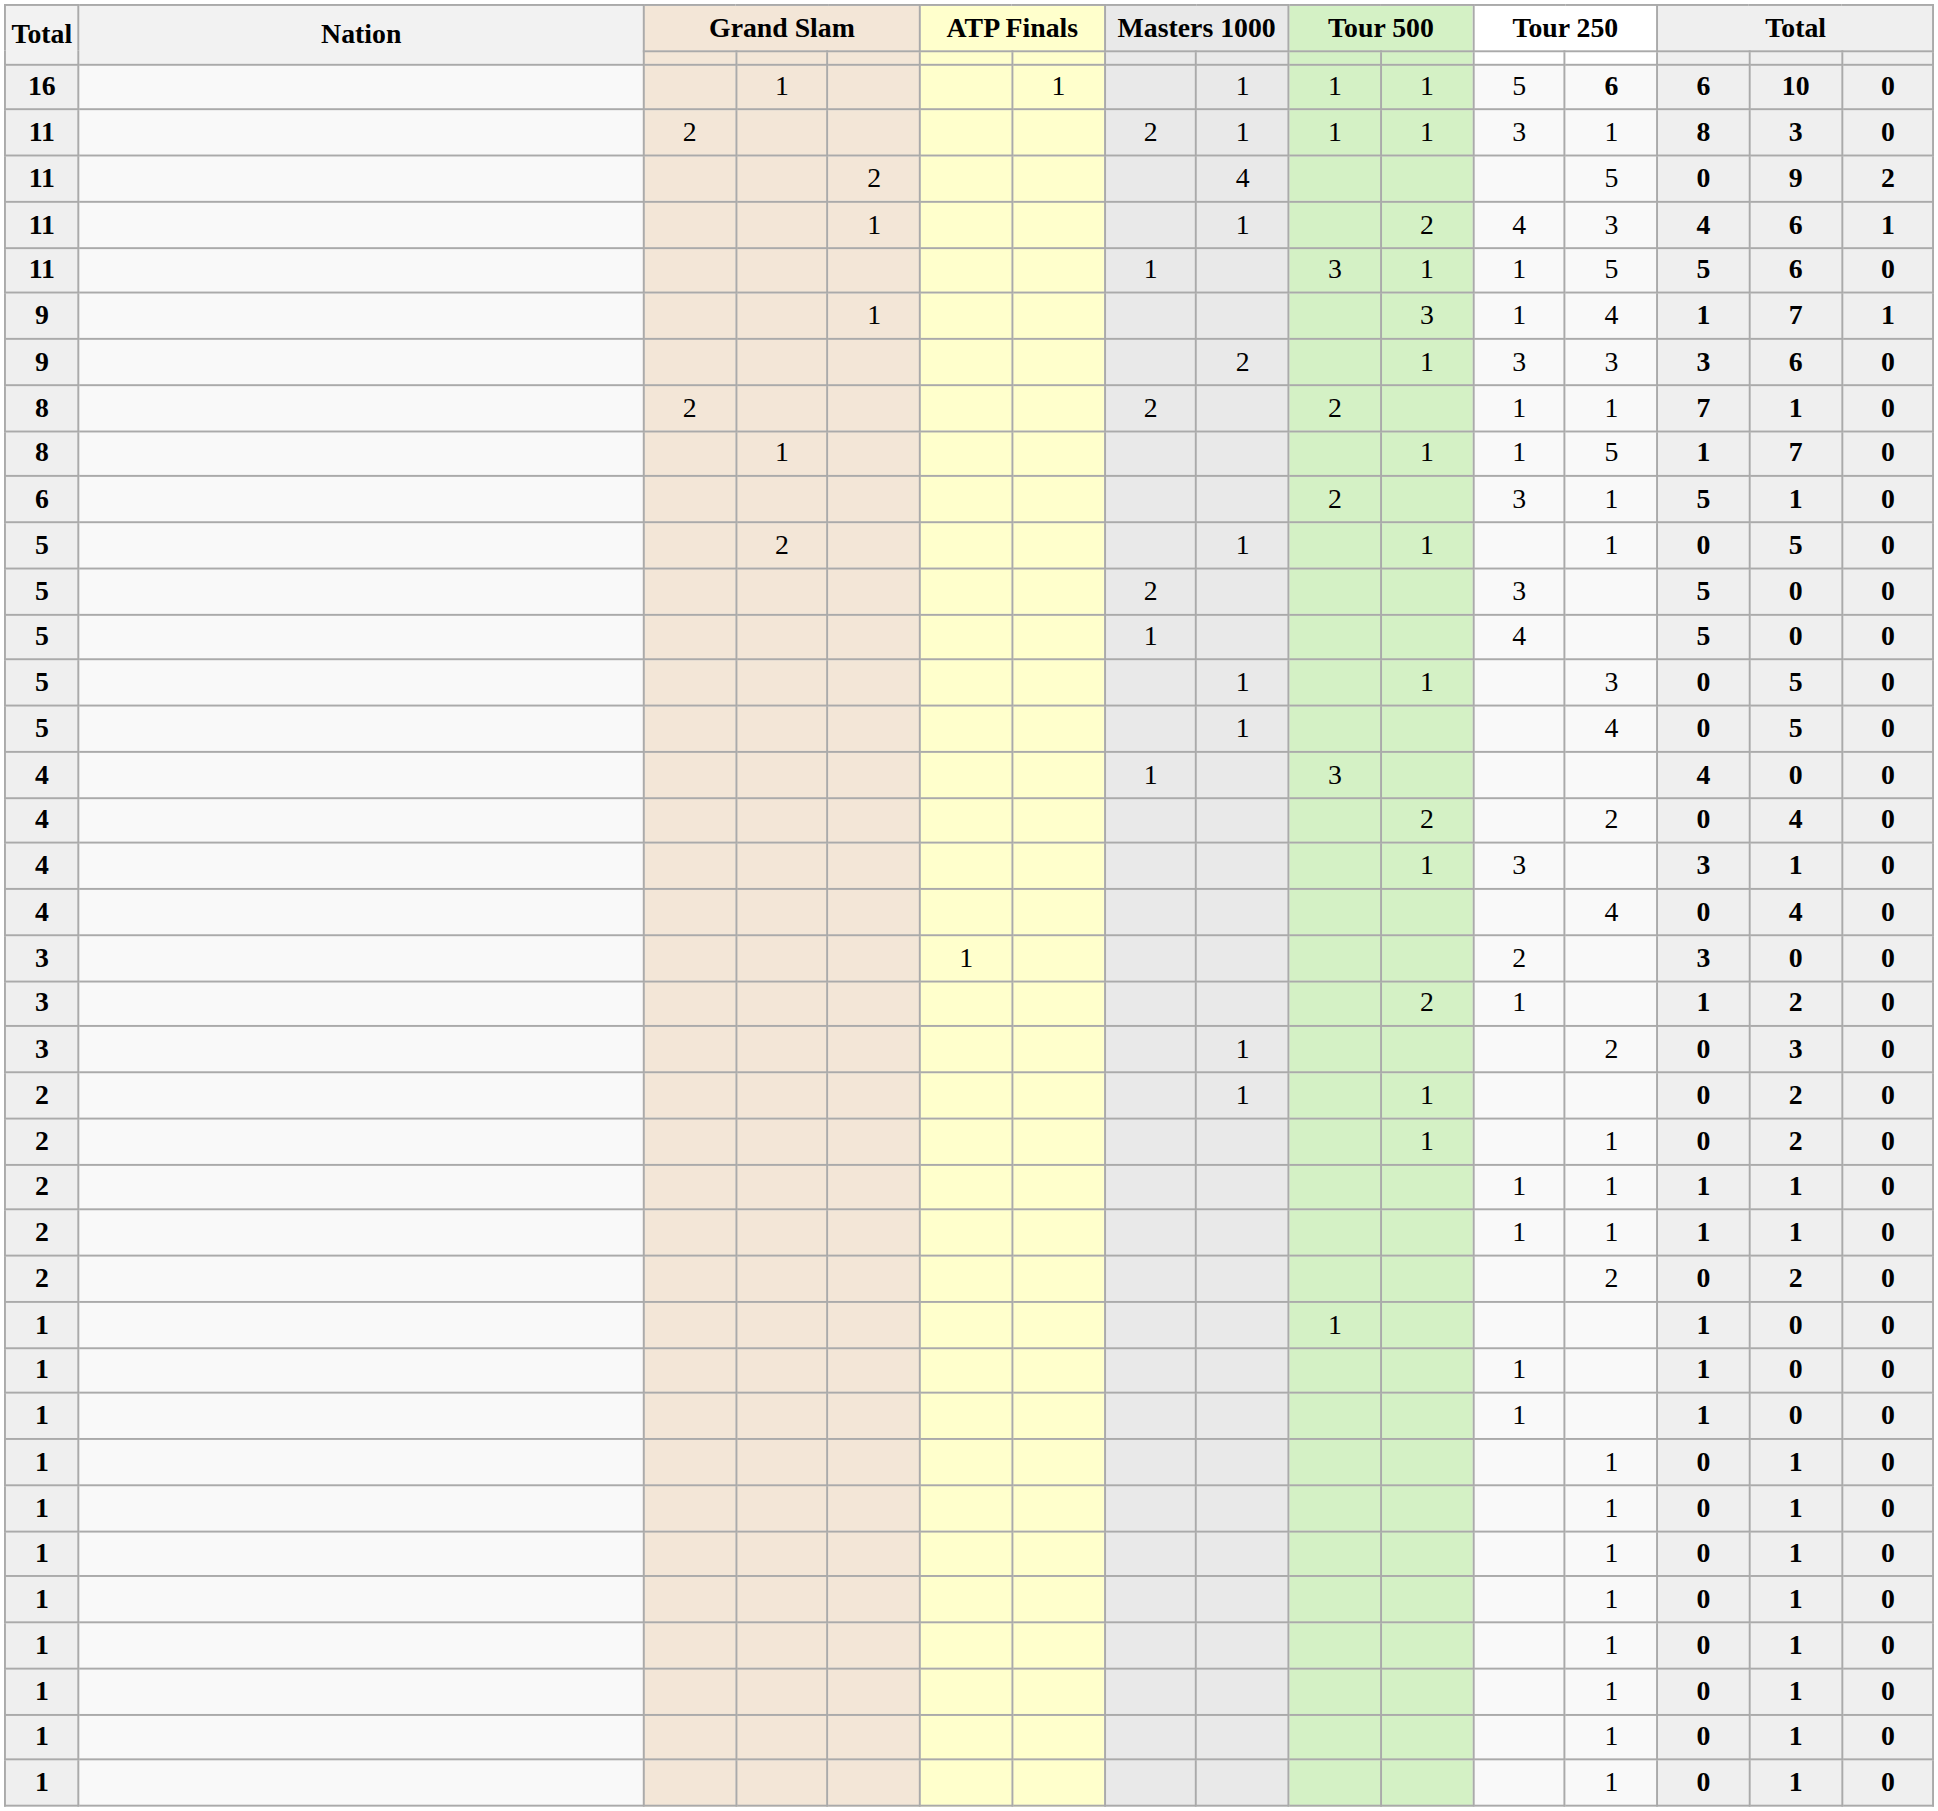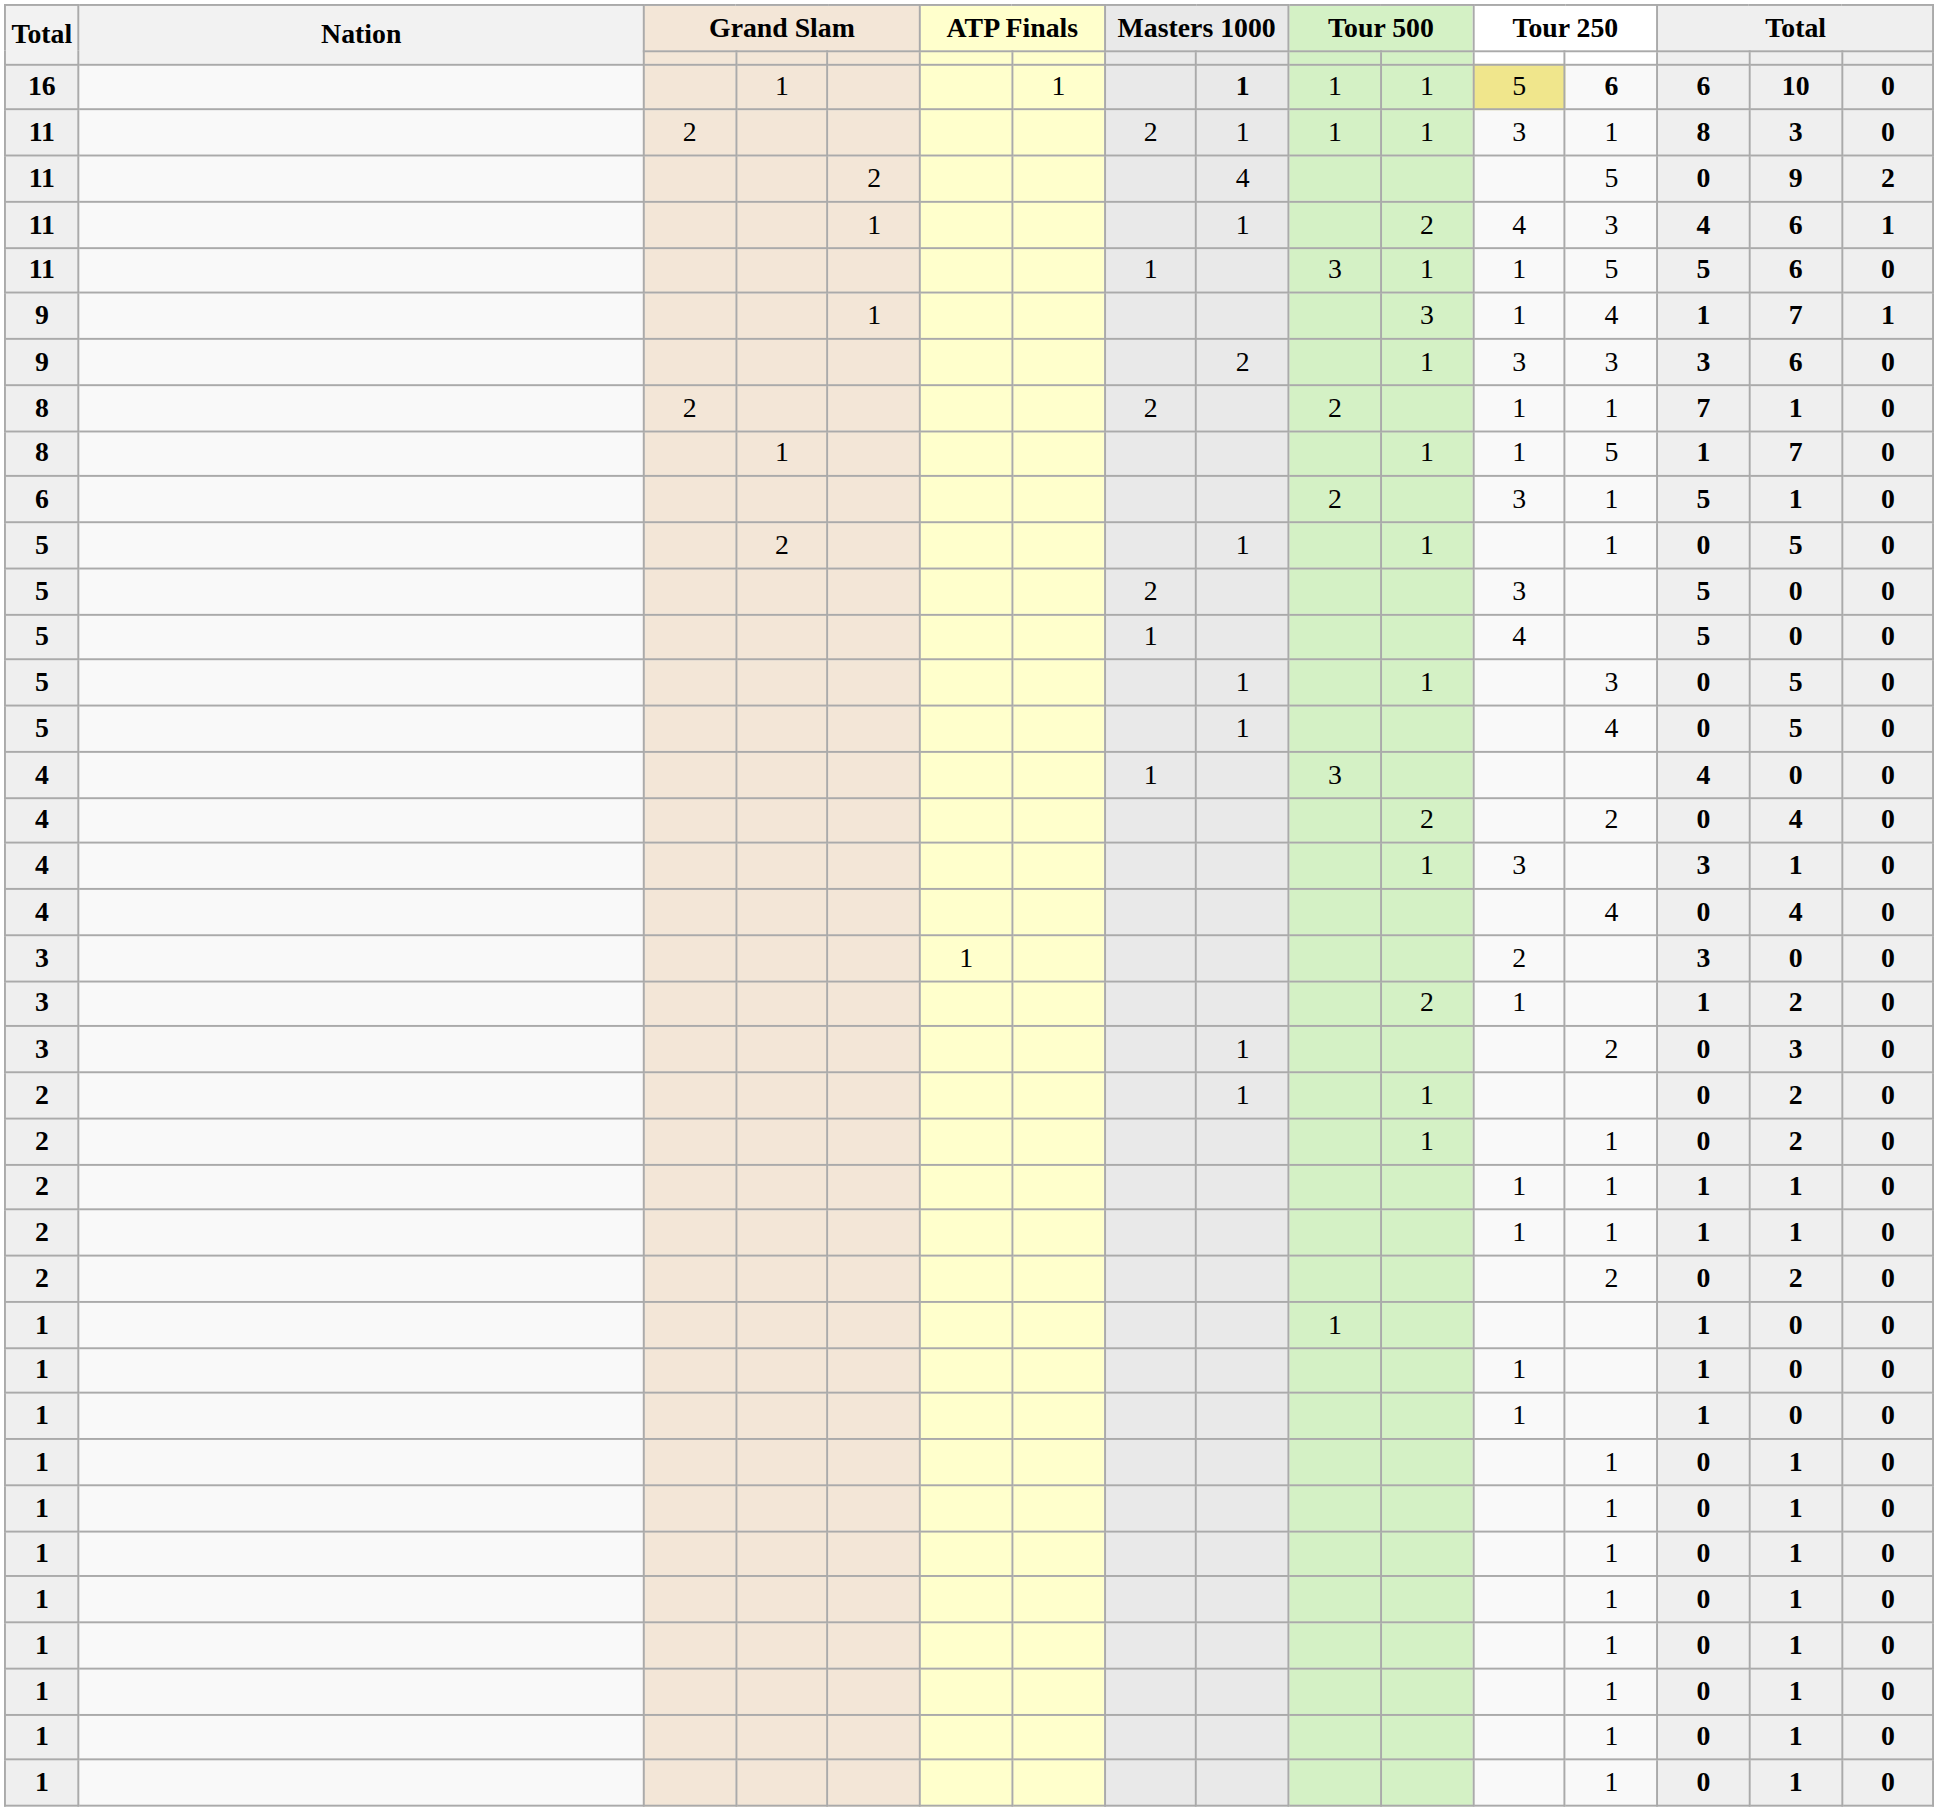(1243, 86) normal -> (1243, 86) bold
(1519, 86) no background -> (1519, 86) khaki background
